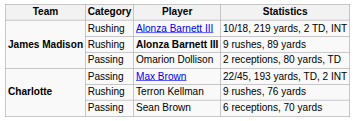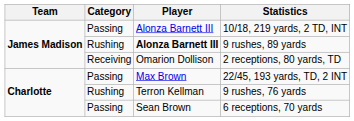(106, 28) Rushing -> (105, 28) Passing
(106, 60) Passing -> (109, 60) Receiving
